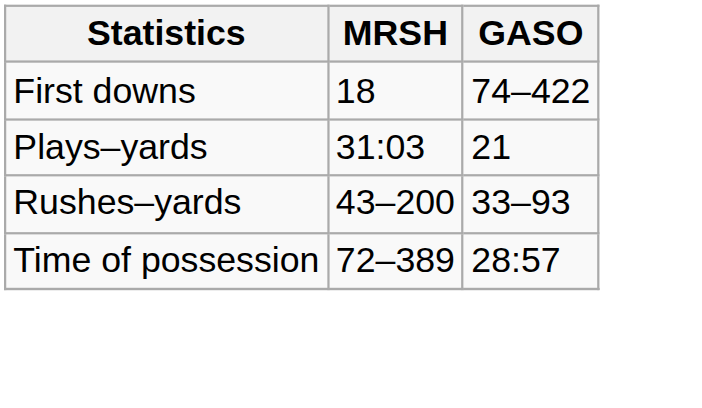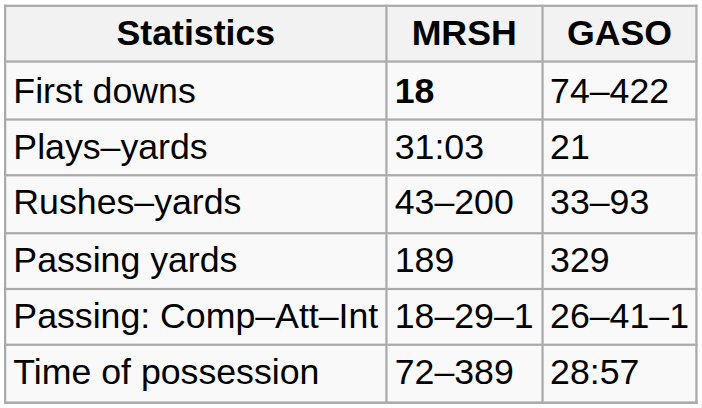(356, 90) normal -> (415, 90) bold
+ row: (125, 259)
+ row: (196, 316)
